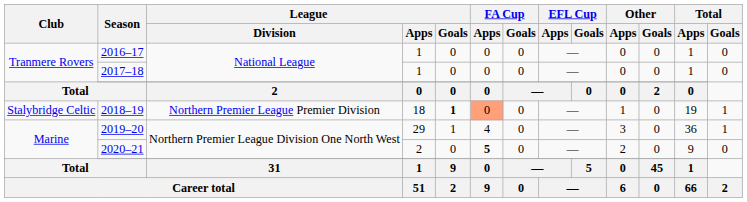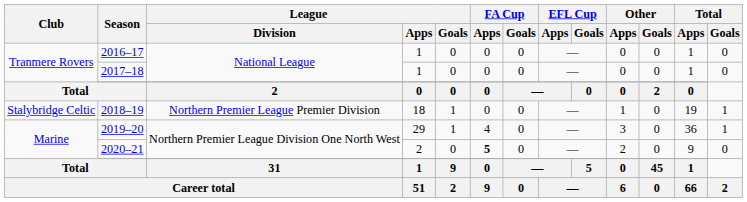(453, 110) bold -> (453, 110) normal
(487, 110) lightsalmon background -> (487, 110) no background
